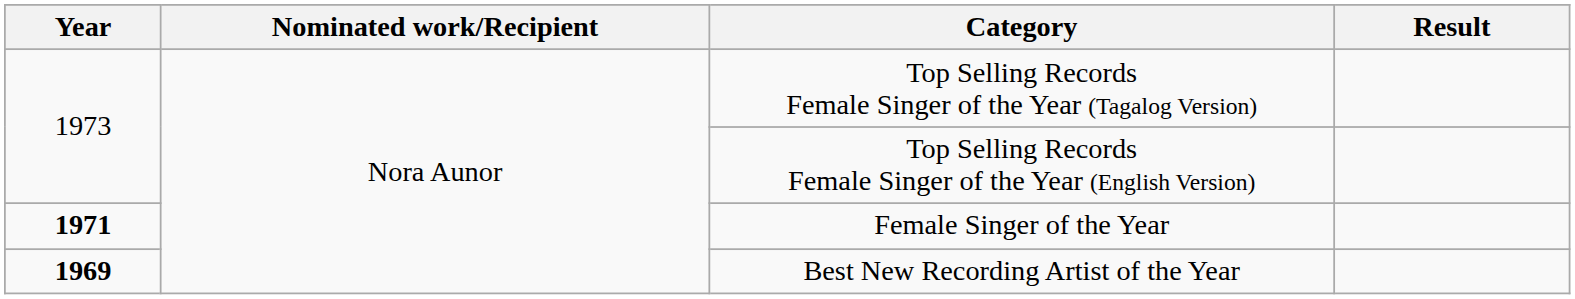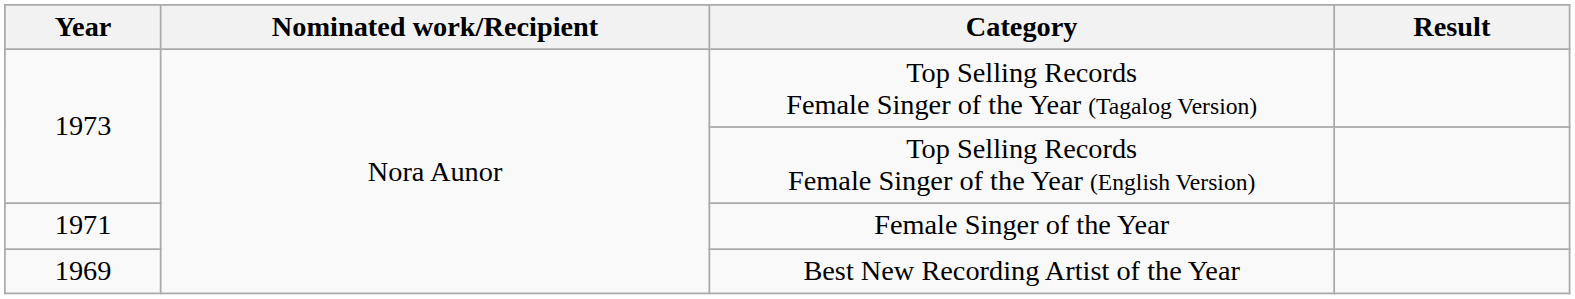(83, 225) bold -> (83, 225) normal
(83, 270) bold -> (83, 270) normal
